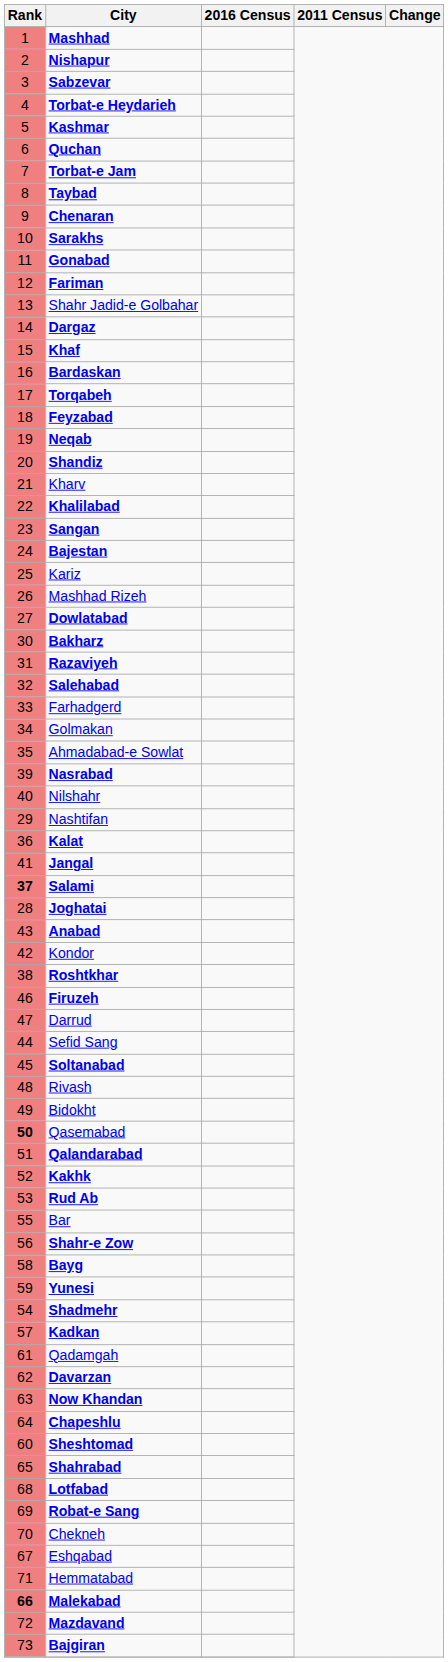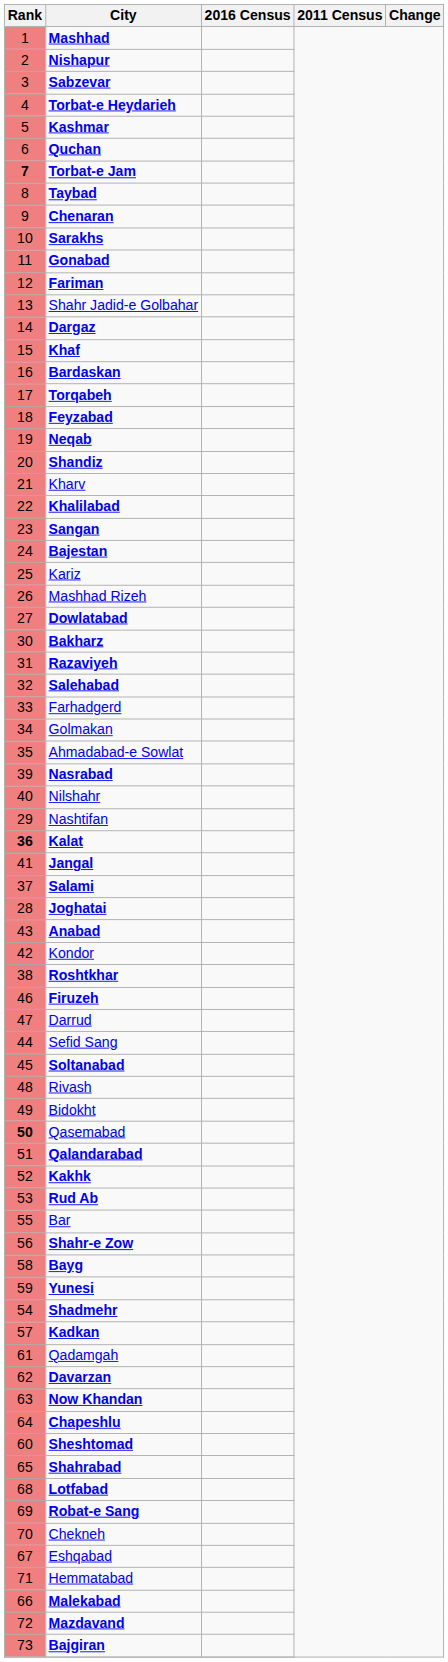(25, 171) normal -> (25, 171) bold
(25, 841) normal -> (25, 841) bold
(25, 886) bold -> (25, 886) normal
(25, 1601) bold -> (25, 1601) normal
